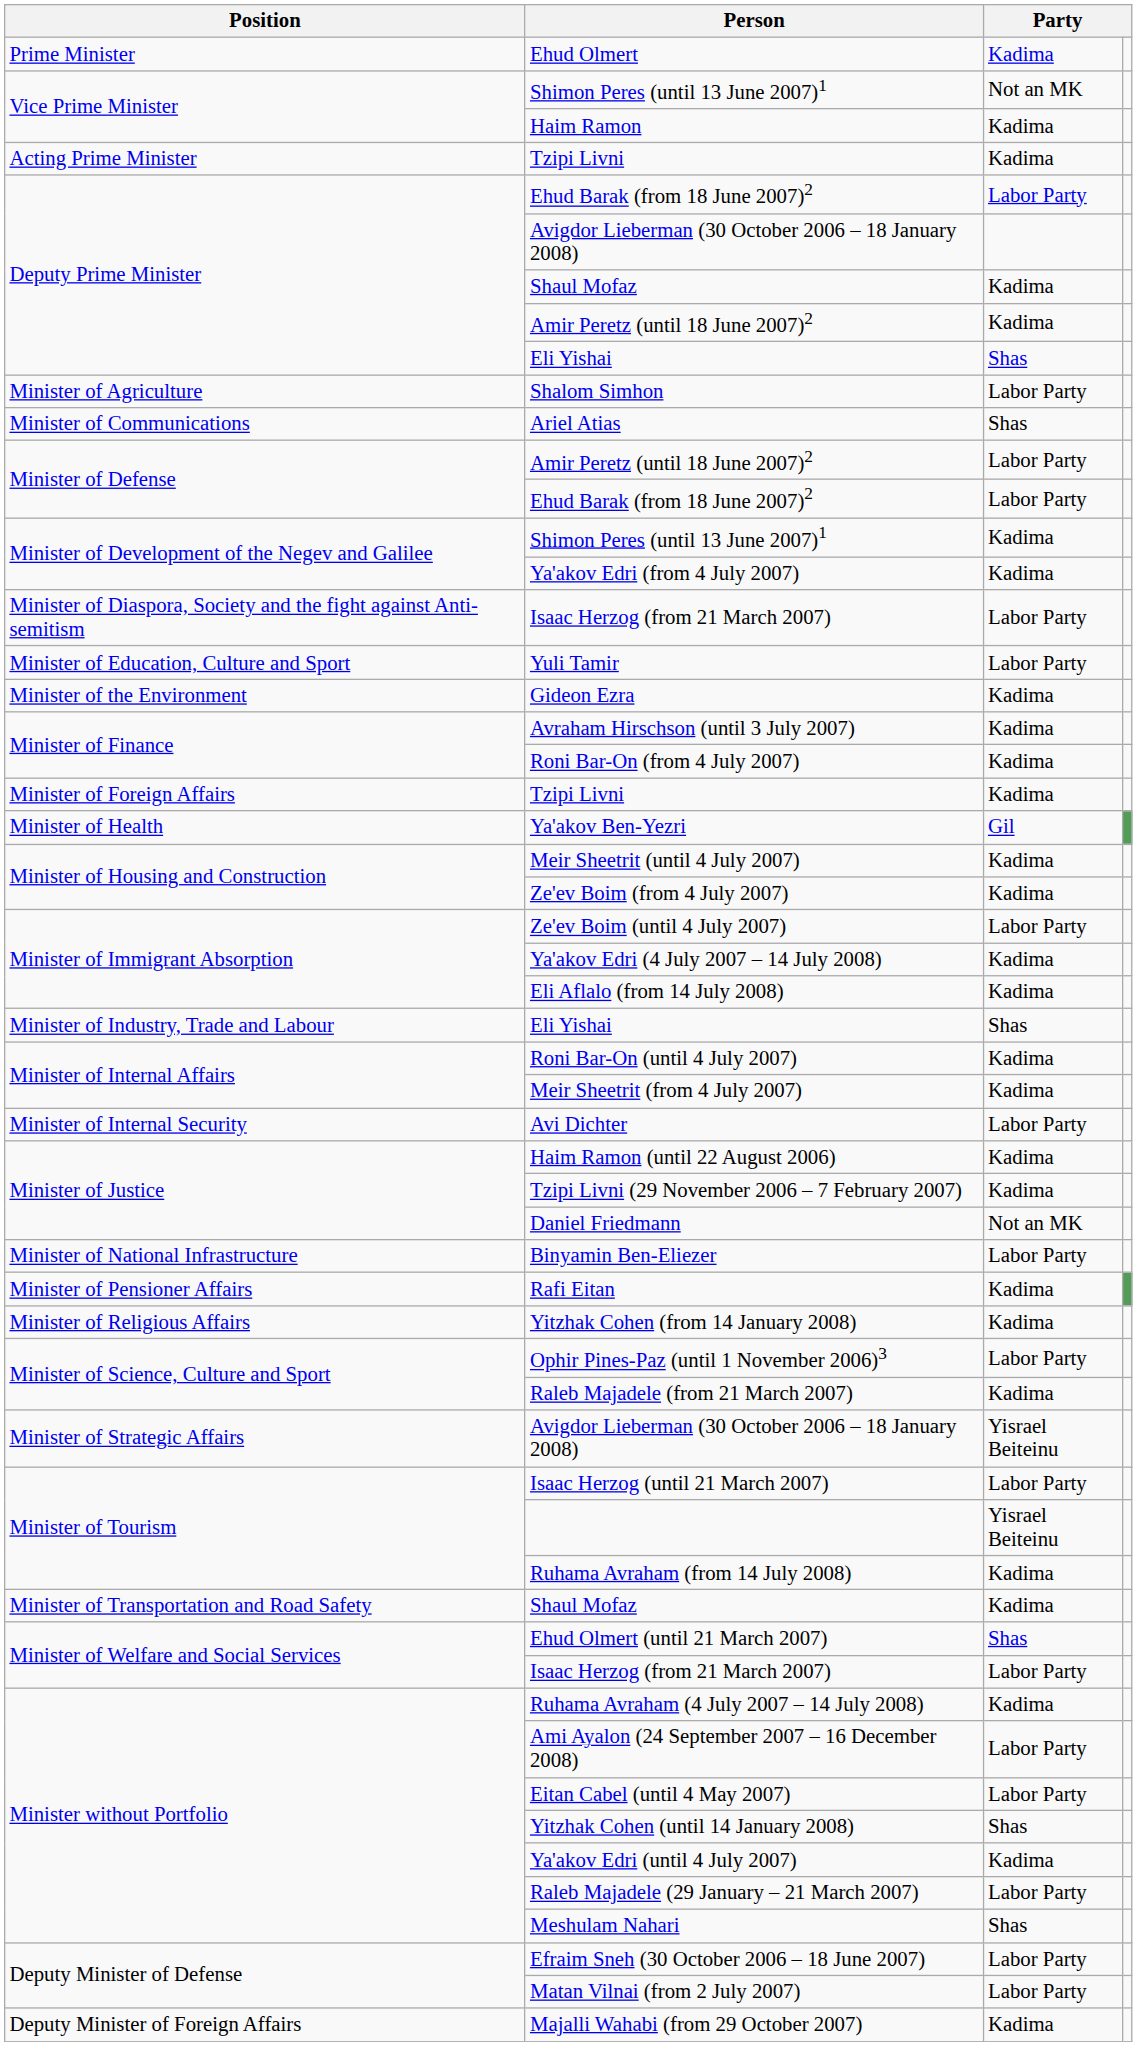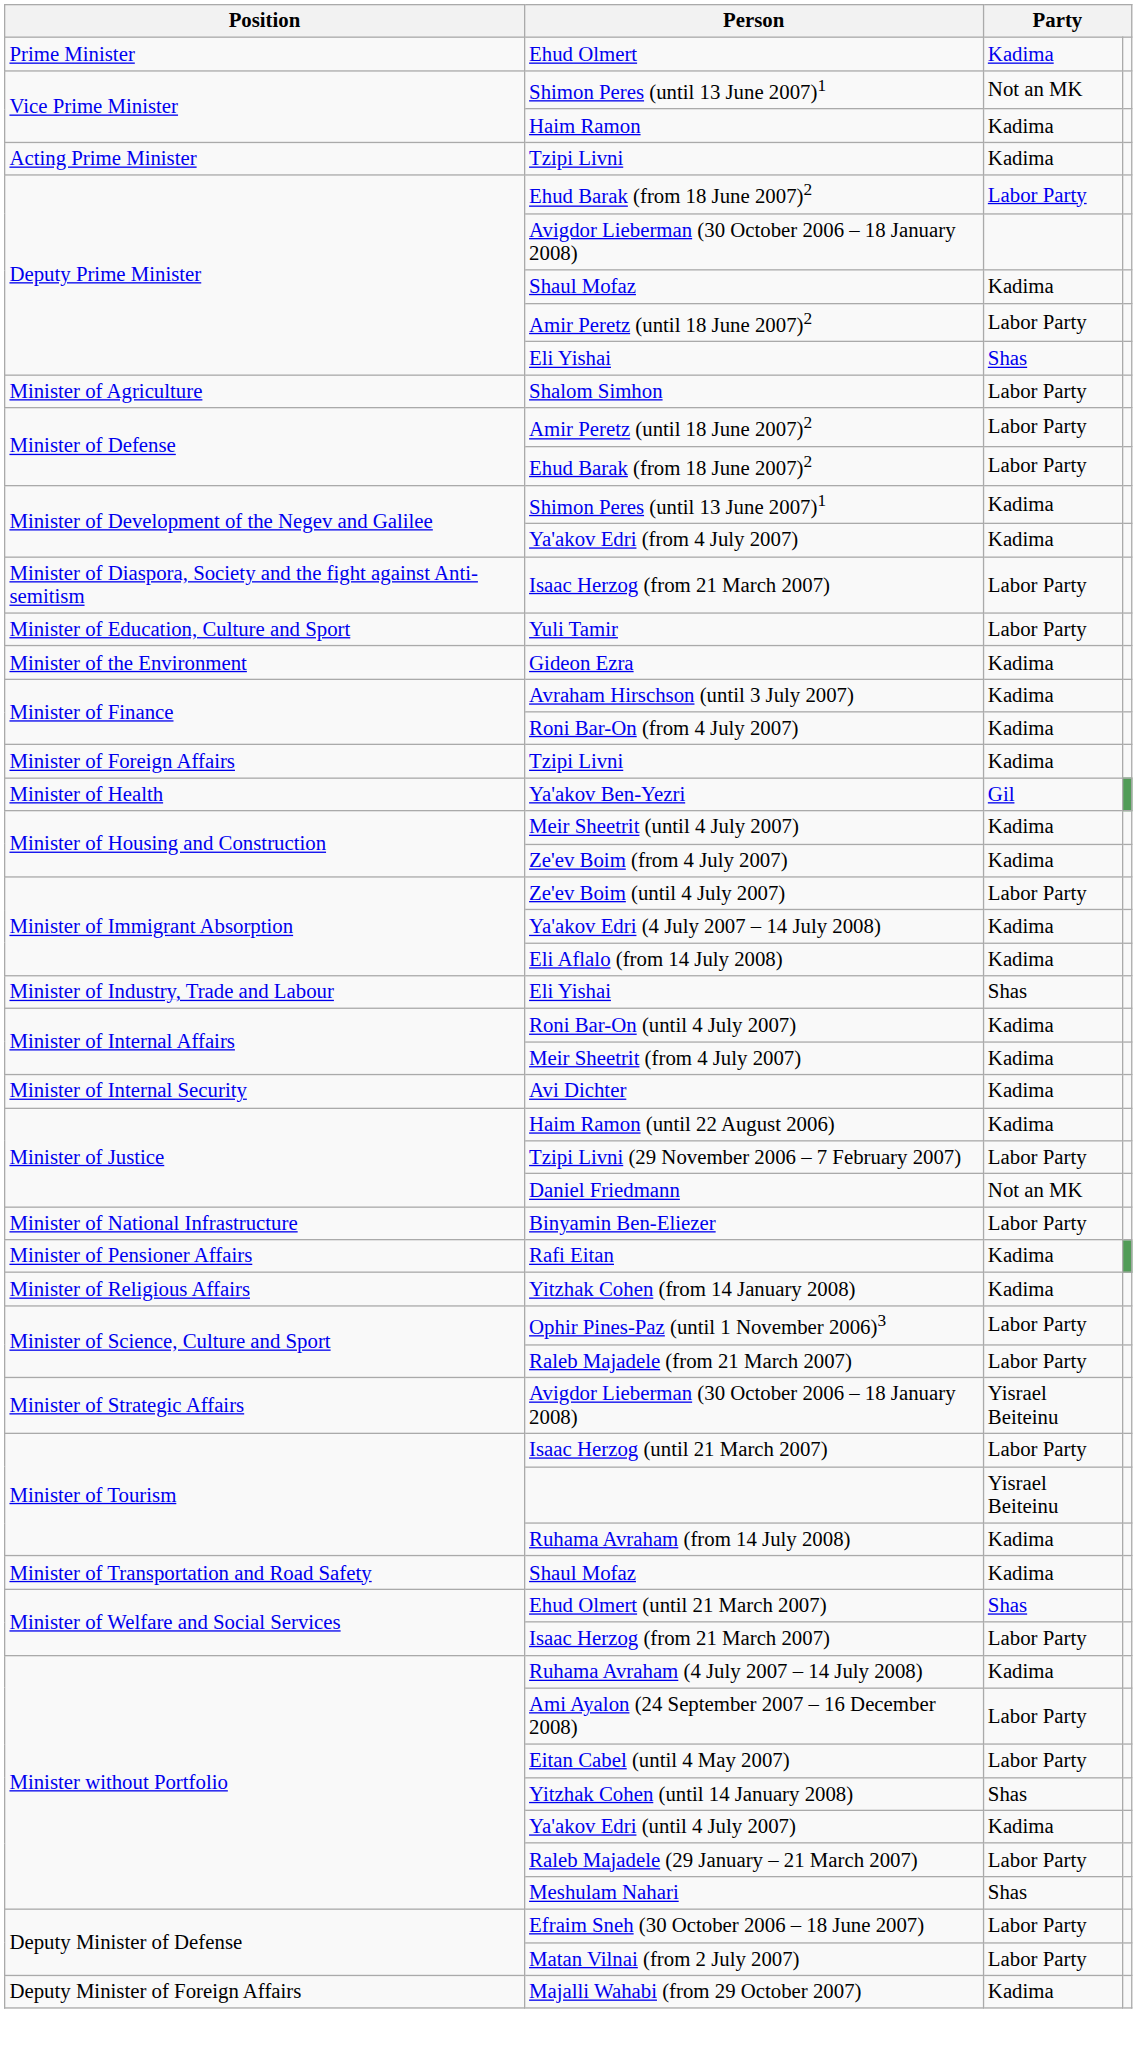(1021, 322) Kadima -> (1037, 322) Labor Party
- row: (130, 424)
(1037, 1124) Labor Party -> (1021, 1091) Kadima
(1021, 1190) Kadima -> (1037, 1157) Labor Party
(1021, 1393) Kadima -> (1037, 1360) Labor Party
